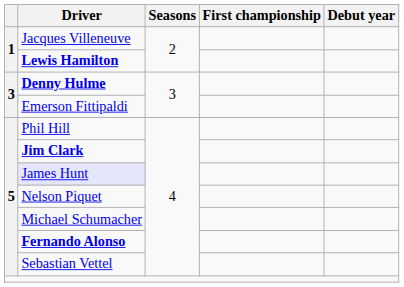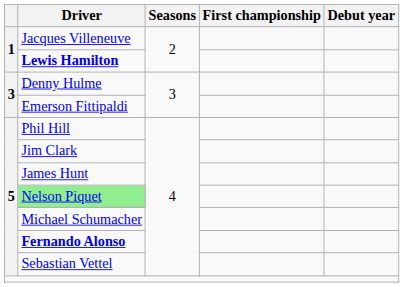(64, 83) bold -> (62, 83) normal
(52, 151) bold -> (49, 151) normal
(55, 173) lavender background -> (55, 173) no background
(62, 196) no background -> (62, 196) lightgreen background
